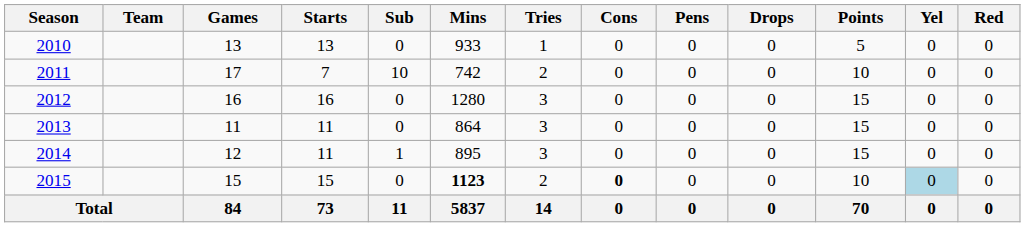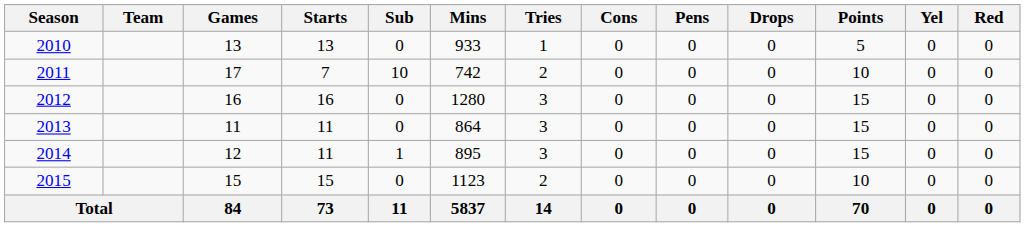(468, 180) bold -> (468, 180) normal
(619, 180) bold -> (619, 180) normal
(932, 180) lightblue background -> (932, 180) no background
